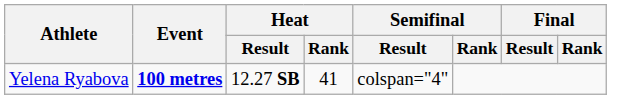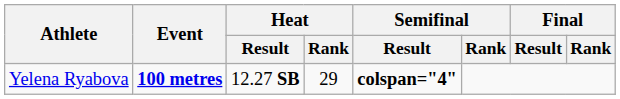(328, 79) 41 -> (328, 79) 29
(403, 79) normal -> (407, 79) bold
